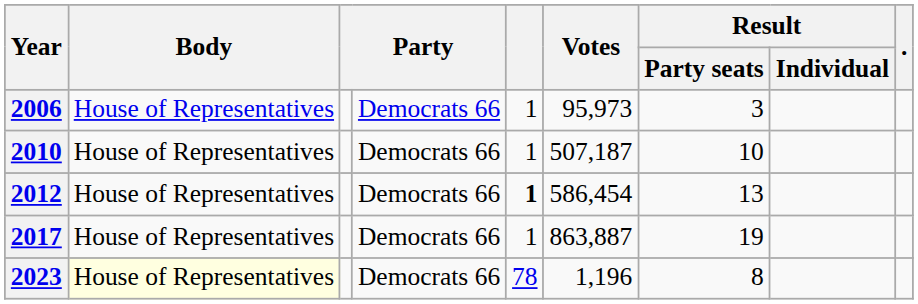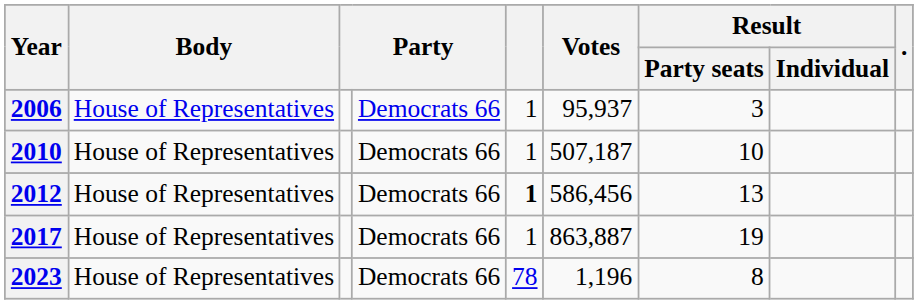(597, 109) 95,973 -> (597, 109) 95,937
(591, 194) 586,454 -> (591, 194) 586,456
(204, 278) lightyellow background -> (204, 278) no background
